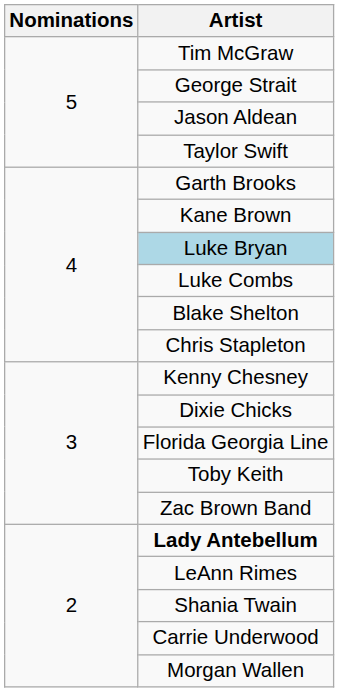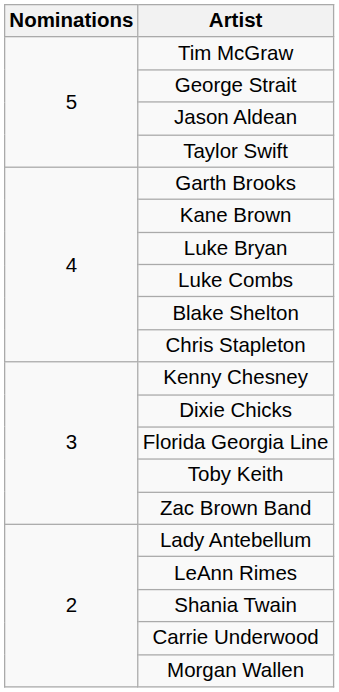(236, 248) lightblue background -> (236, 248) no background
(236, 540) bold -> (236, 540) normal
